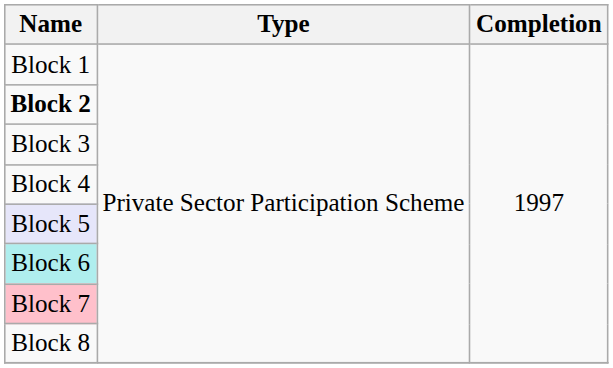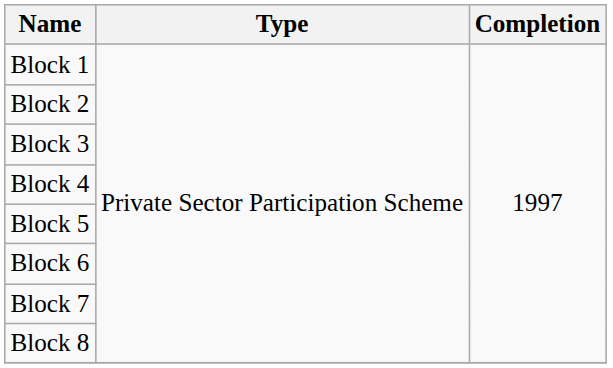(51, 104) bold -> (50, 104) normal
(51, 223) lavender background -> (50, 223) no background
(51, 263) paleturquoise background -> (50, 263) no background
(51, 303) pink background -> (50, 303) no background
